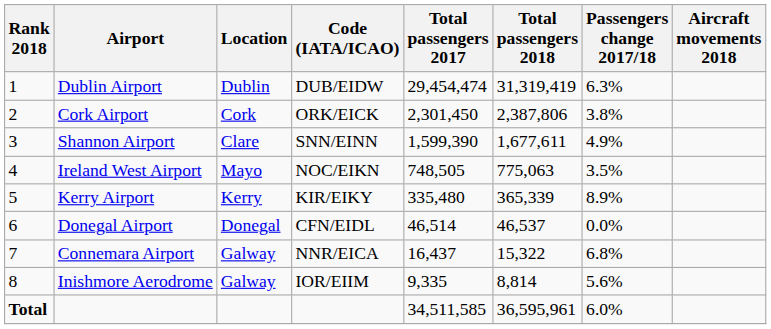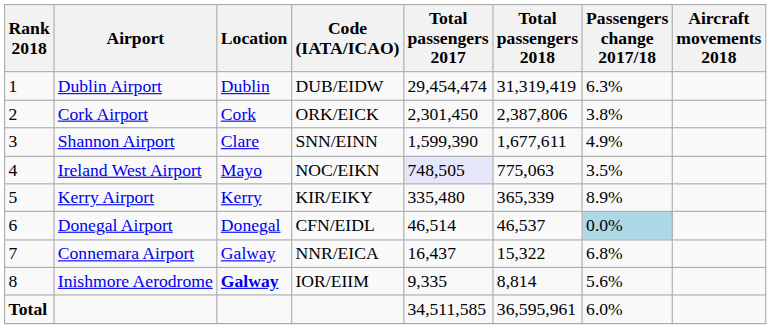(436, 169) no background -> (436, 169) lavender background
(604, 225) no background -> (604, 225) lightblue background
(248, 281) normal -> (250, 281) bold
